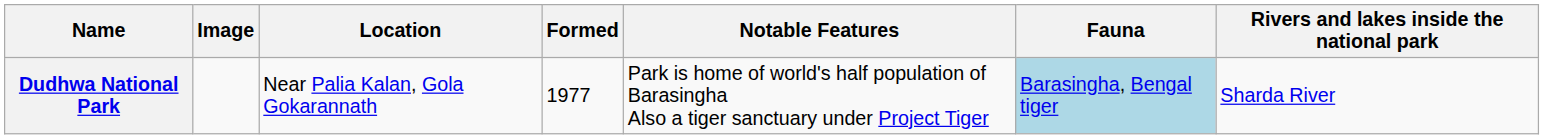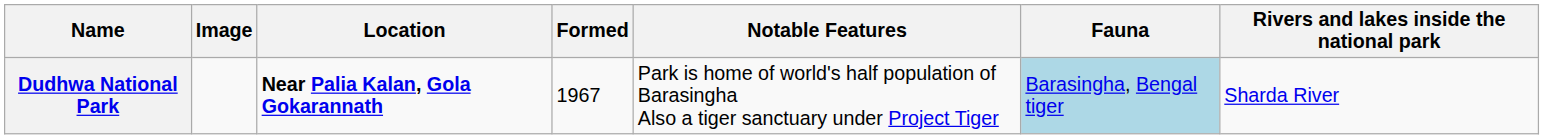(363, 95) normal -> (366, 95) bold
(568, 95) 1977 -> (578, 95) 1967
